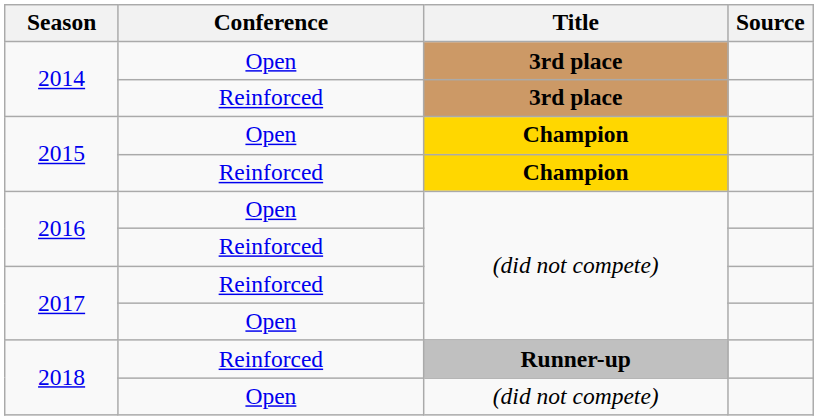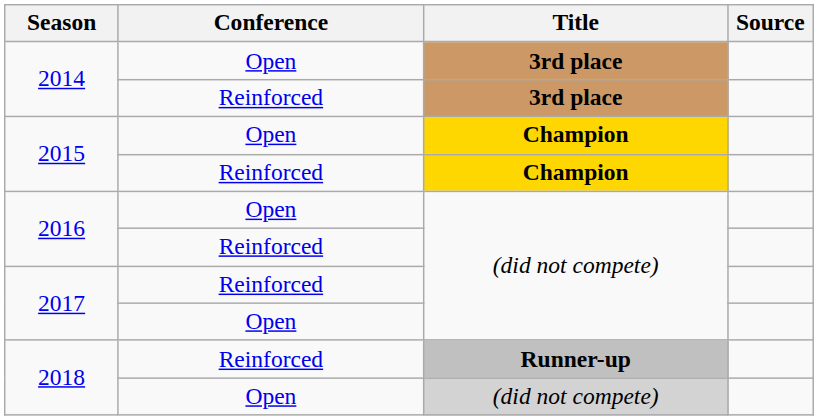(576, 396) no background -> (576, 396) lightgrey background
